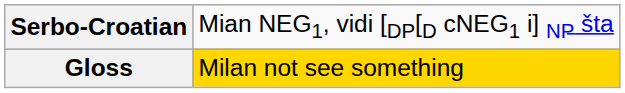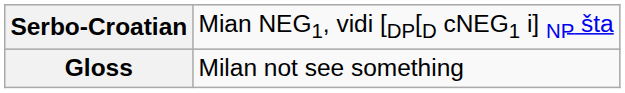(331, 67) gold background -> (331, 67) no background
